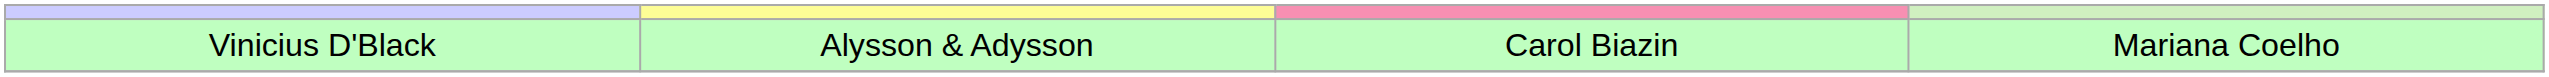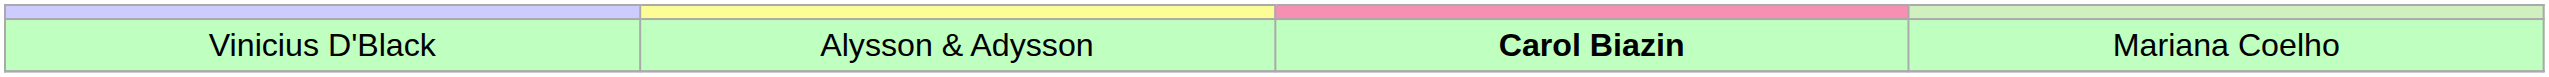(1592, 44) normal -> (1592, 44) bold
